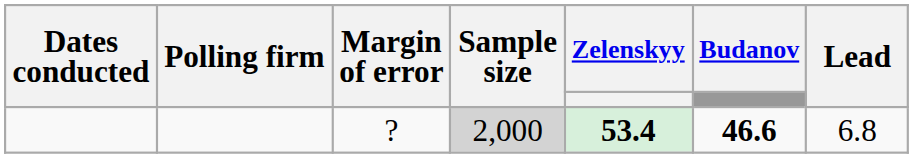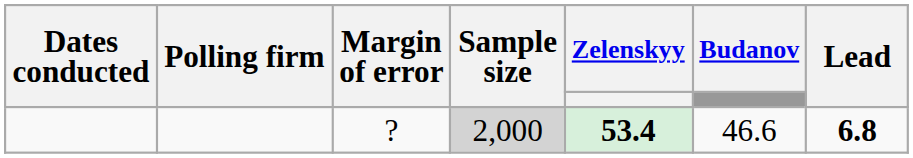(749, 129) bold -> (749, 129) normal
(857, 129) normal -> (857, 129) bold
